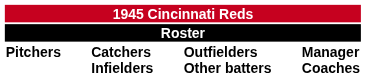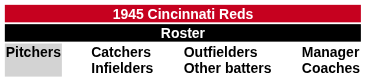(33, 52) no background -> (33, 52) lightgrey background
